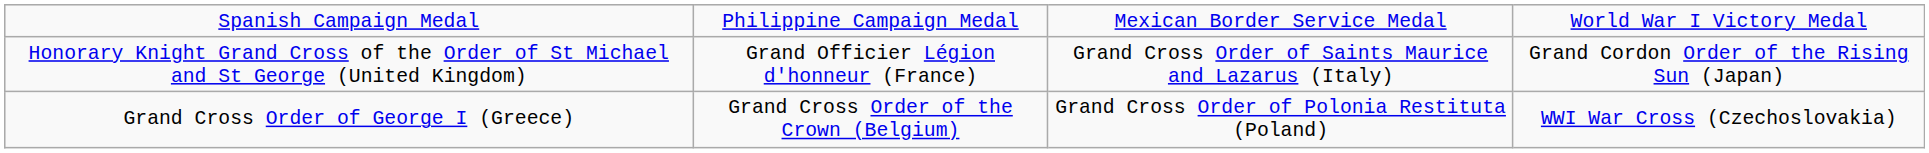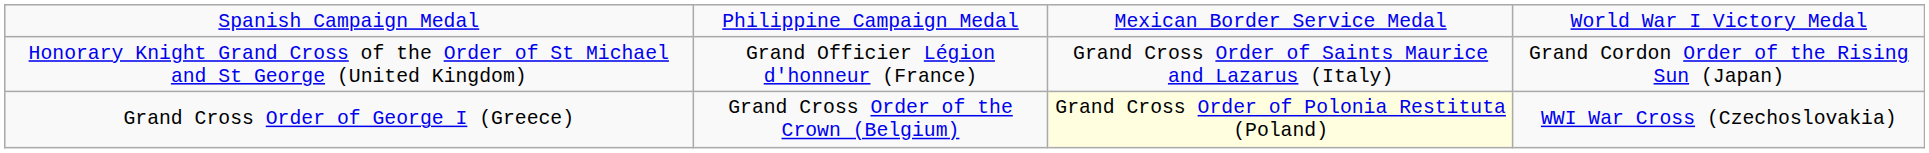(1281, 119) no background -> (1281, 119) lightyellow background
